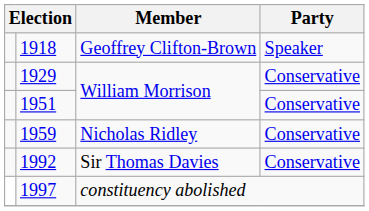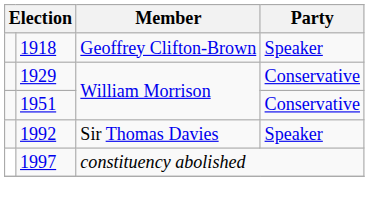- row: (38, 133)
(312, 162) Conservative -> (294, 133) Speaker
